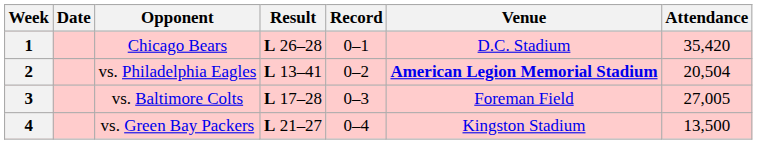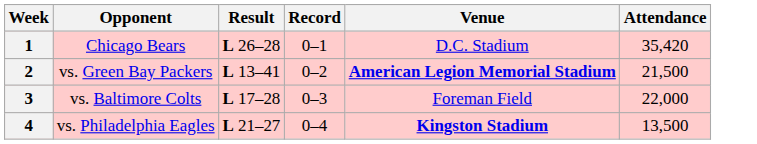- column: (74, 17)
(177, 71) vs. Philadelphia Eagles -> (136, 71) vs. Green Bay Packers
(707, 71) 20,504 -> (665, 71) 21,500
(707, 98) 27,005 -> (665, 98) 22,000
(177, 125) vs. Green Bay Packers -> (136, 125) vs. Philadelphia Eagles
(524, 125) normal -> (482, 125) bold
